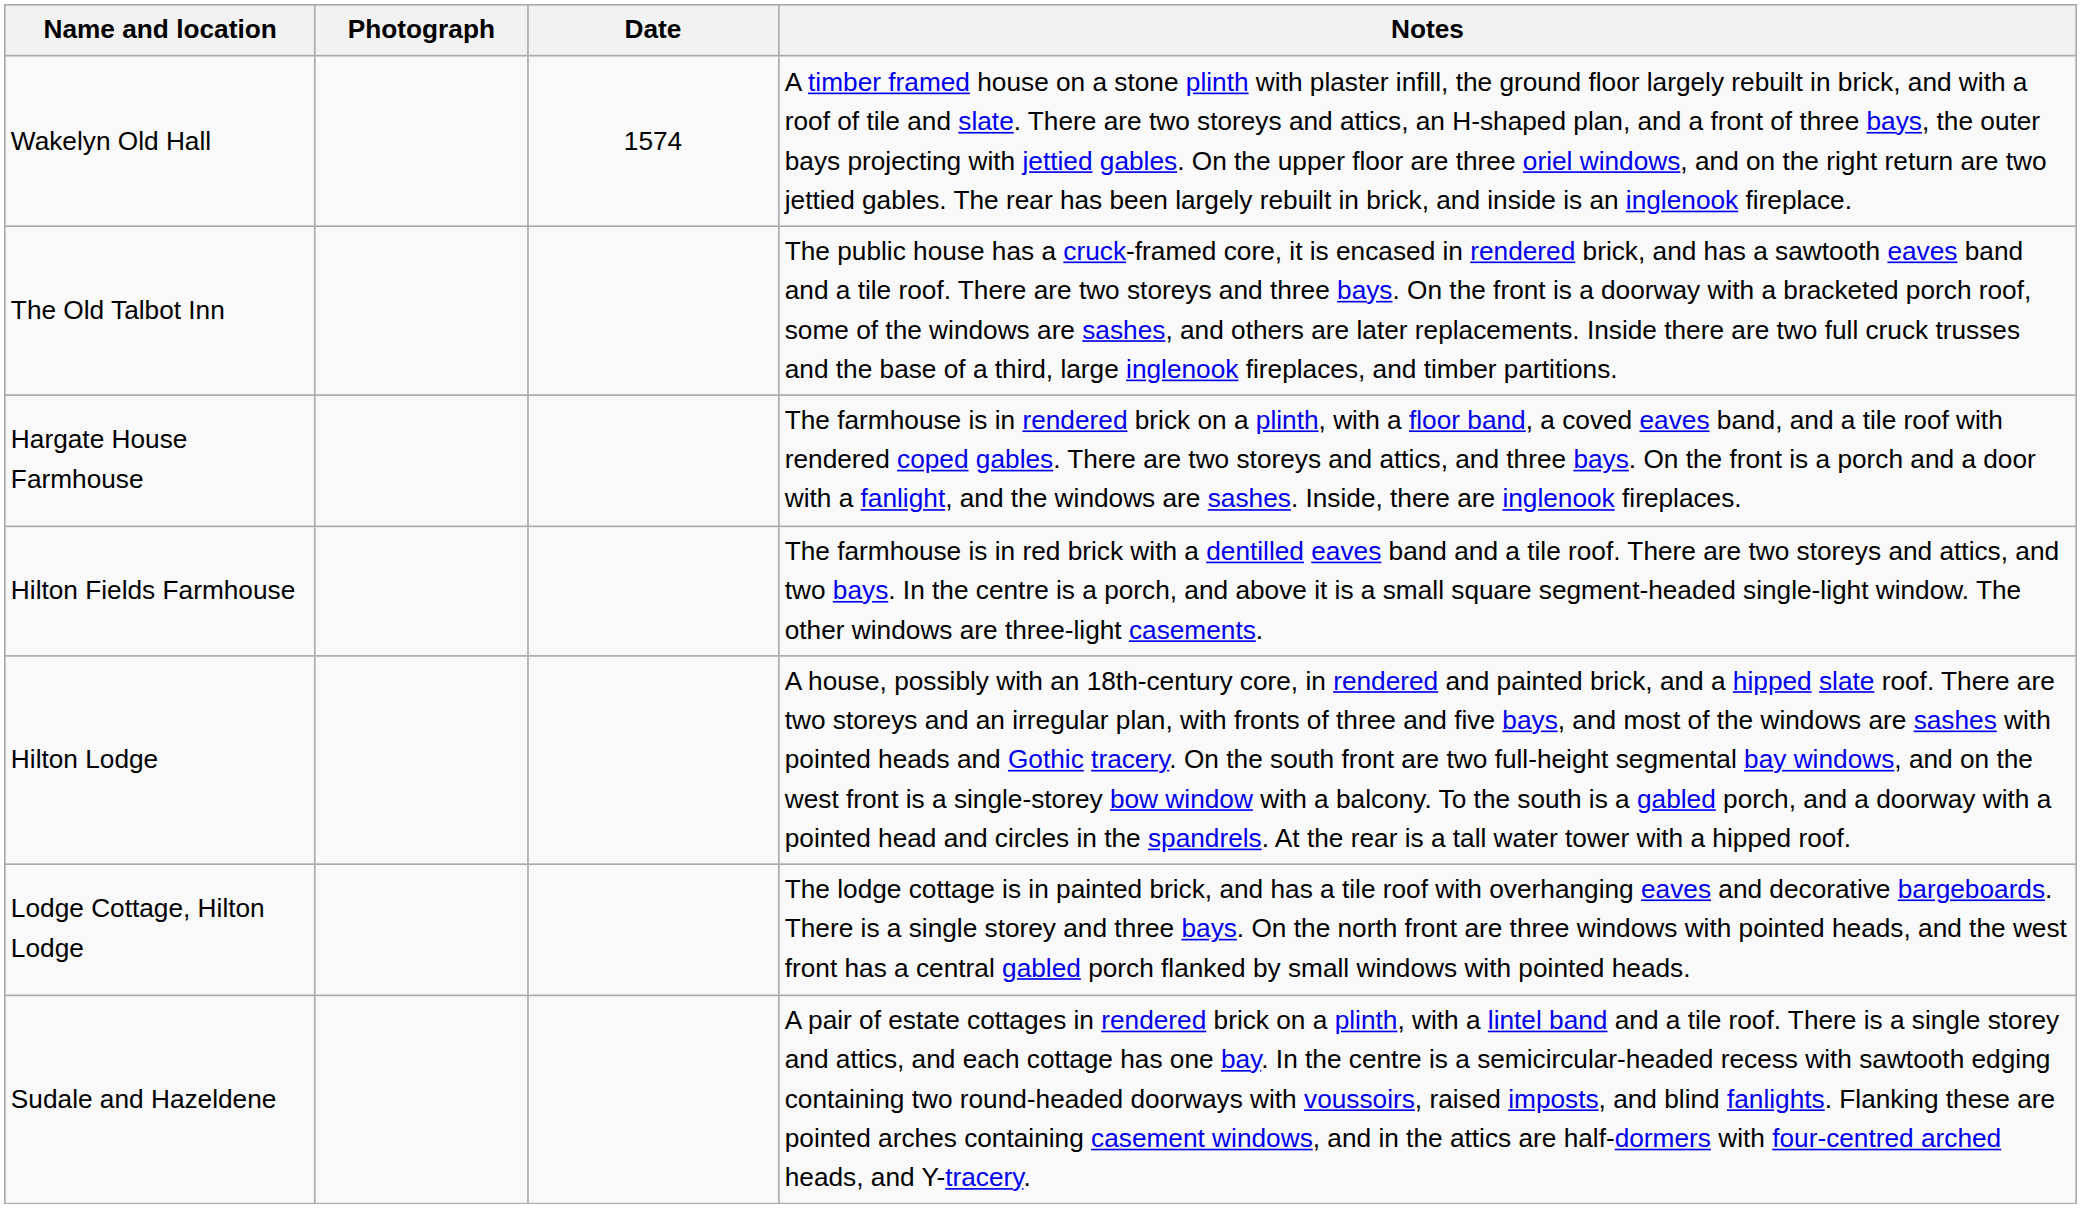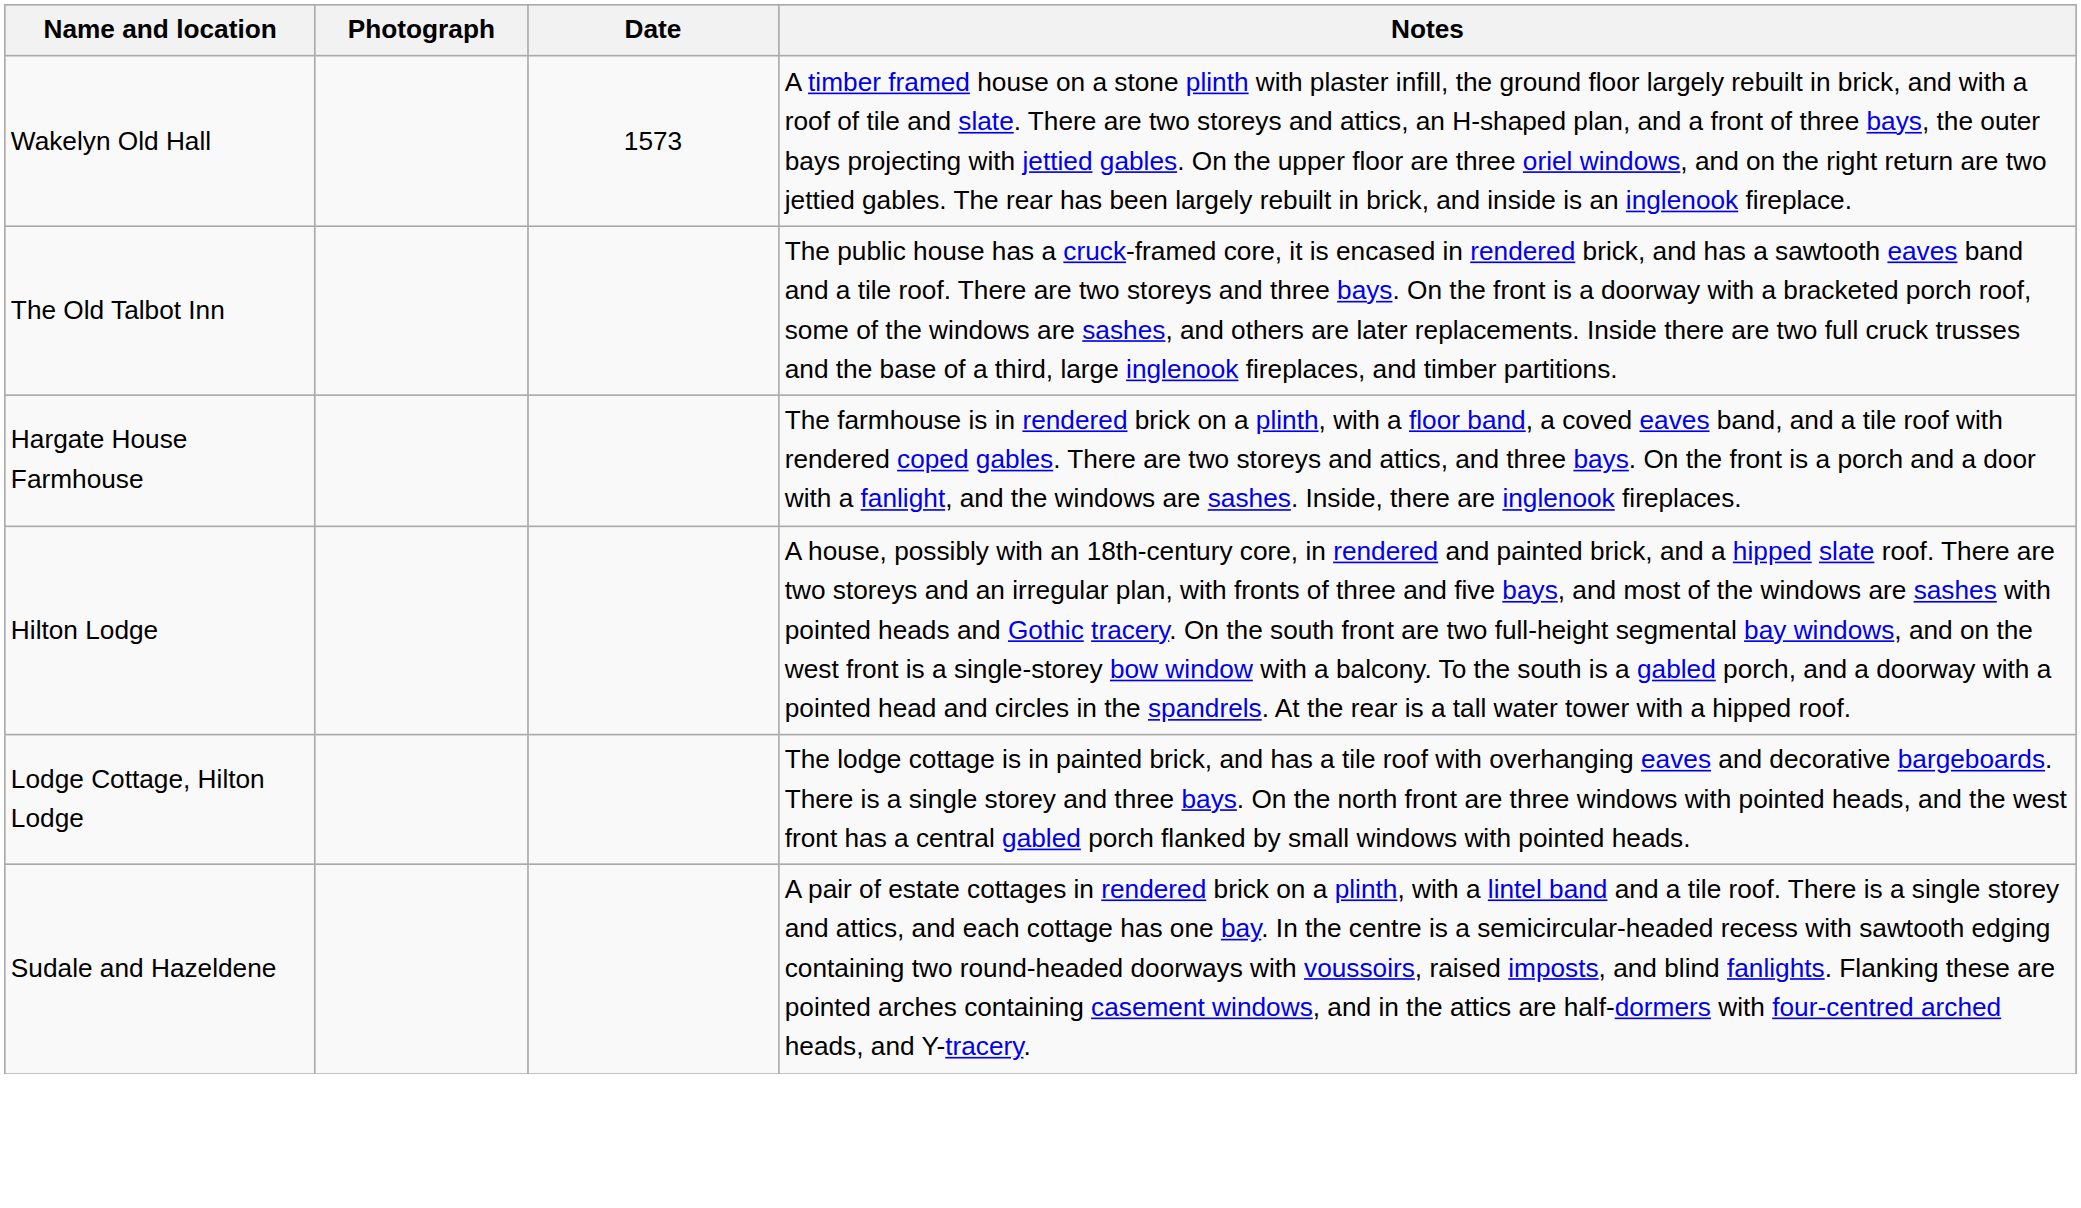(653, 140) 1574 -> (653, 140) 1573
- row: (153, 590)
